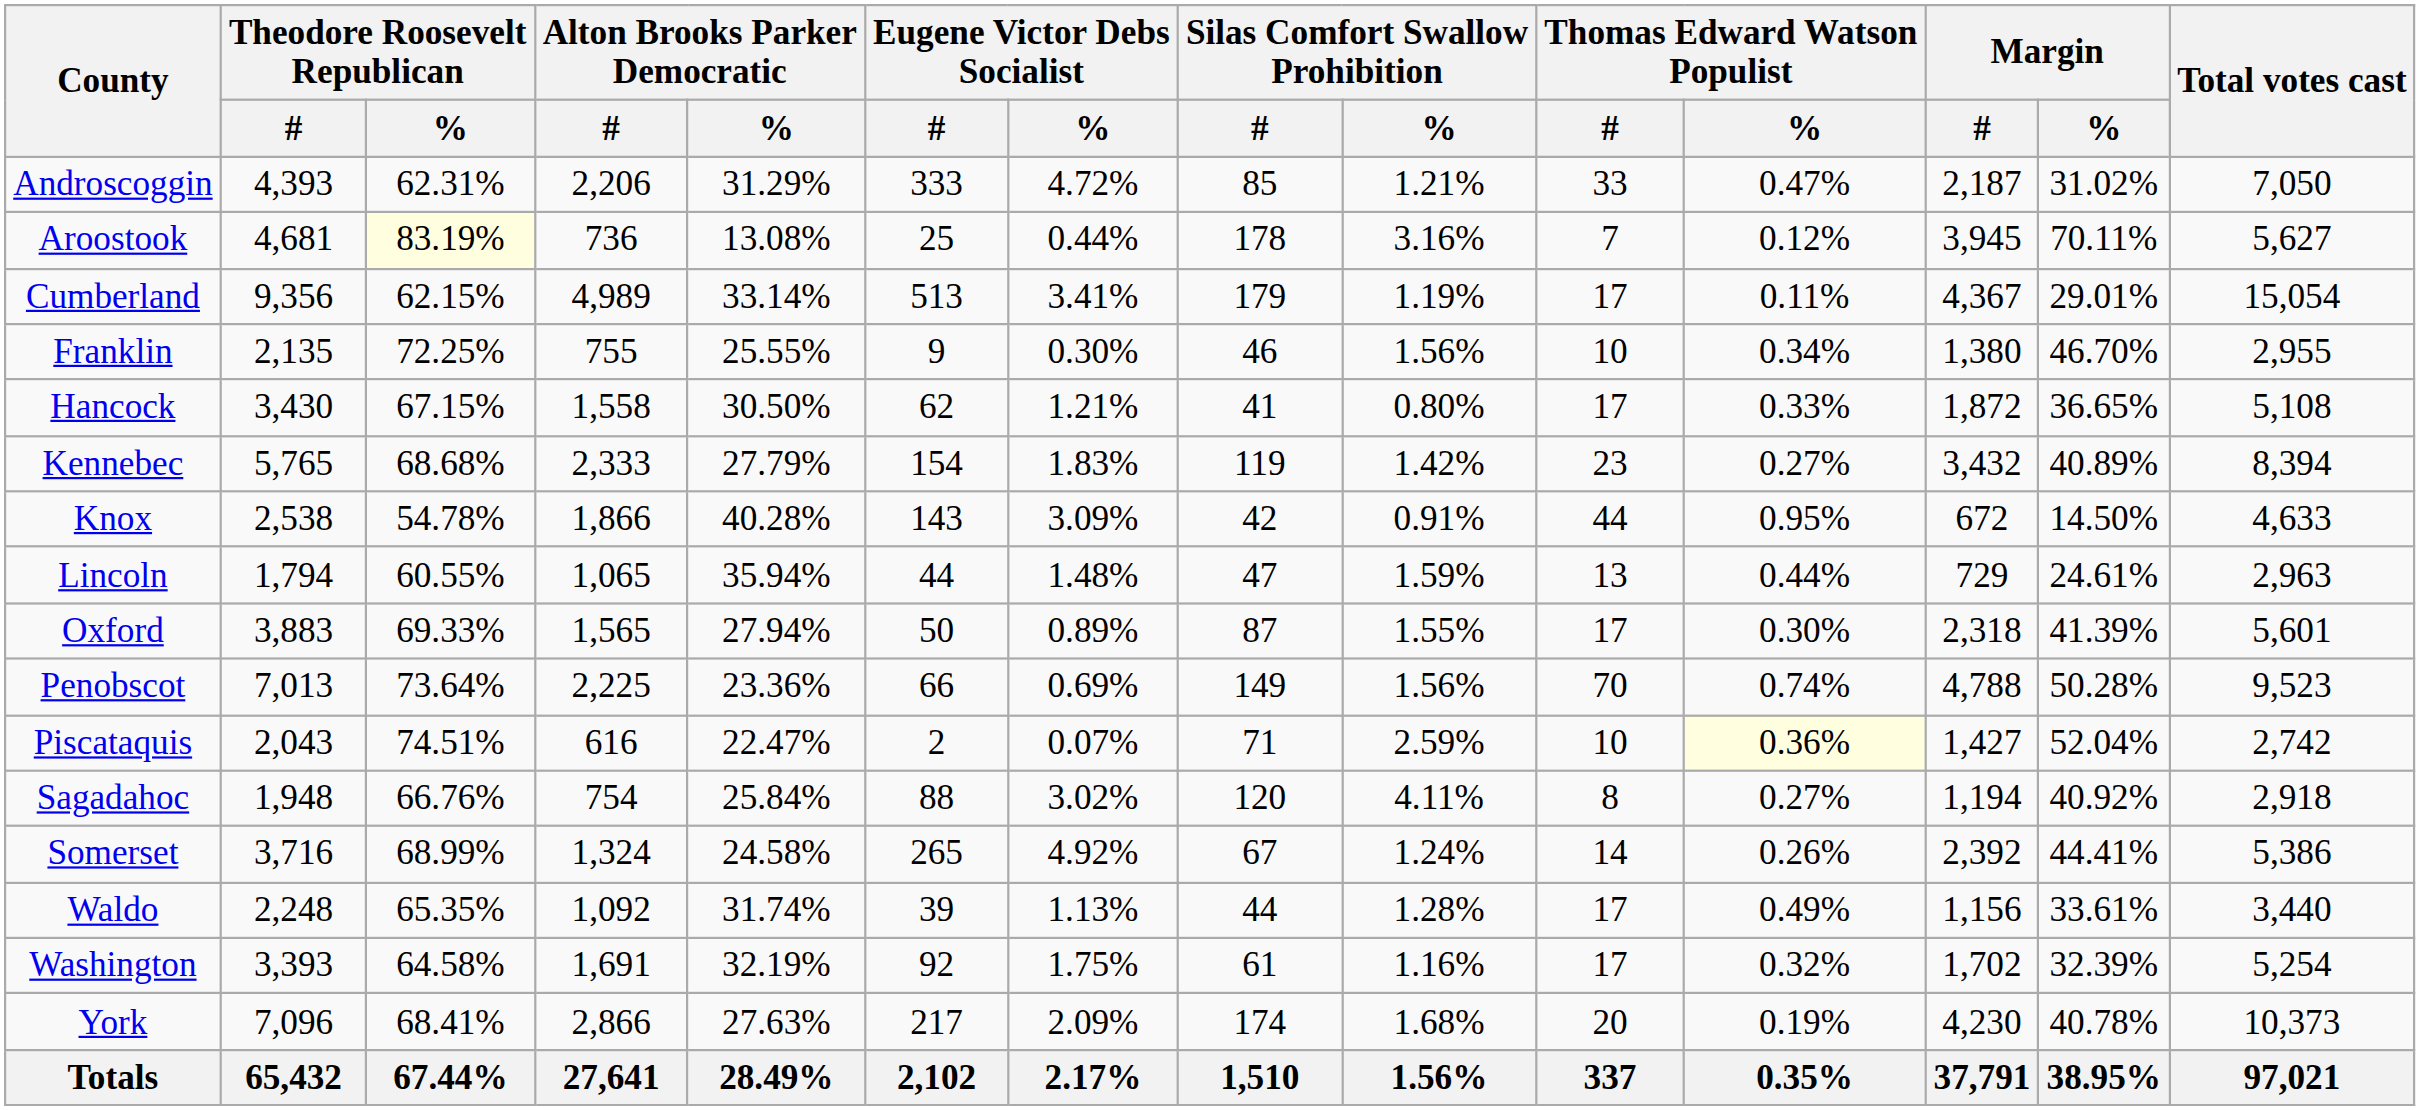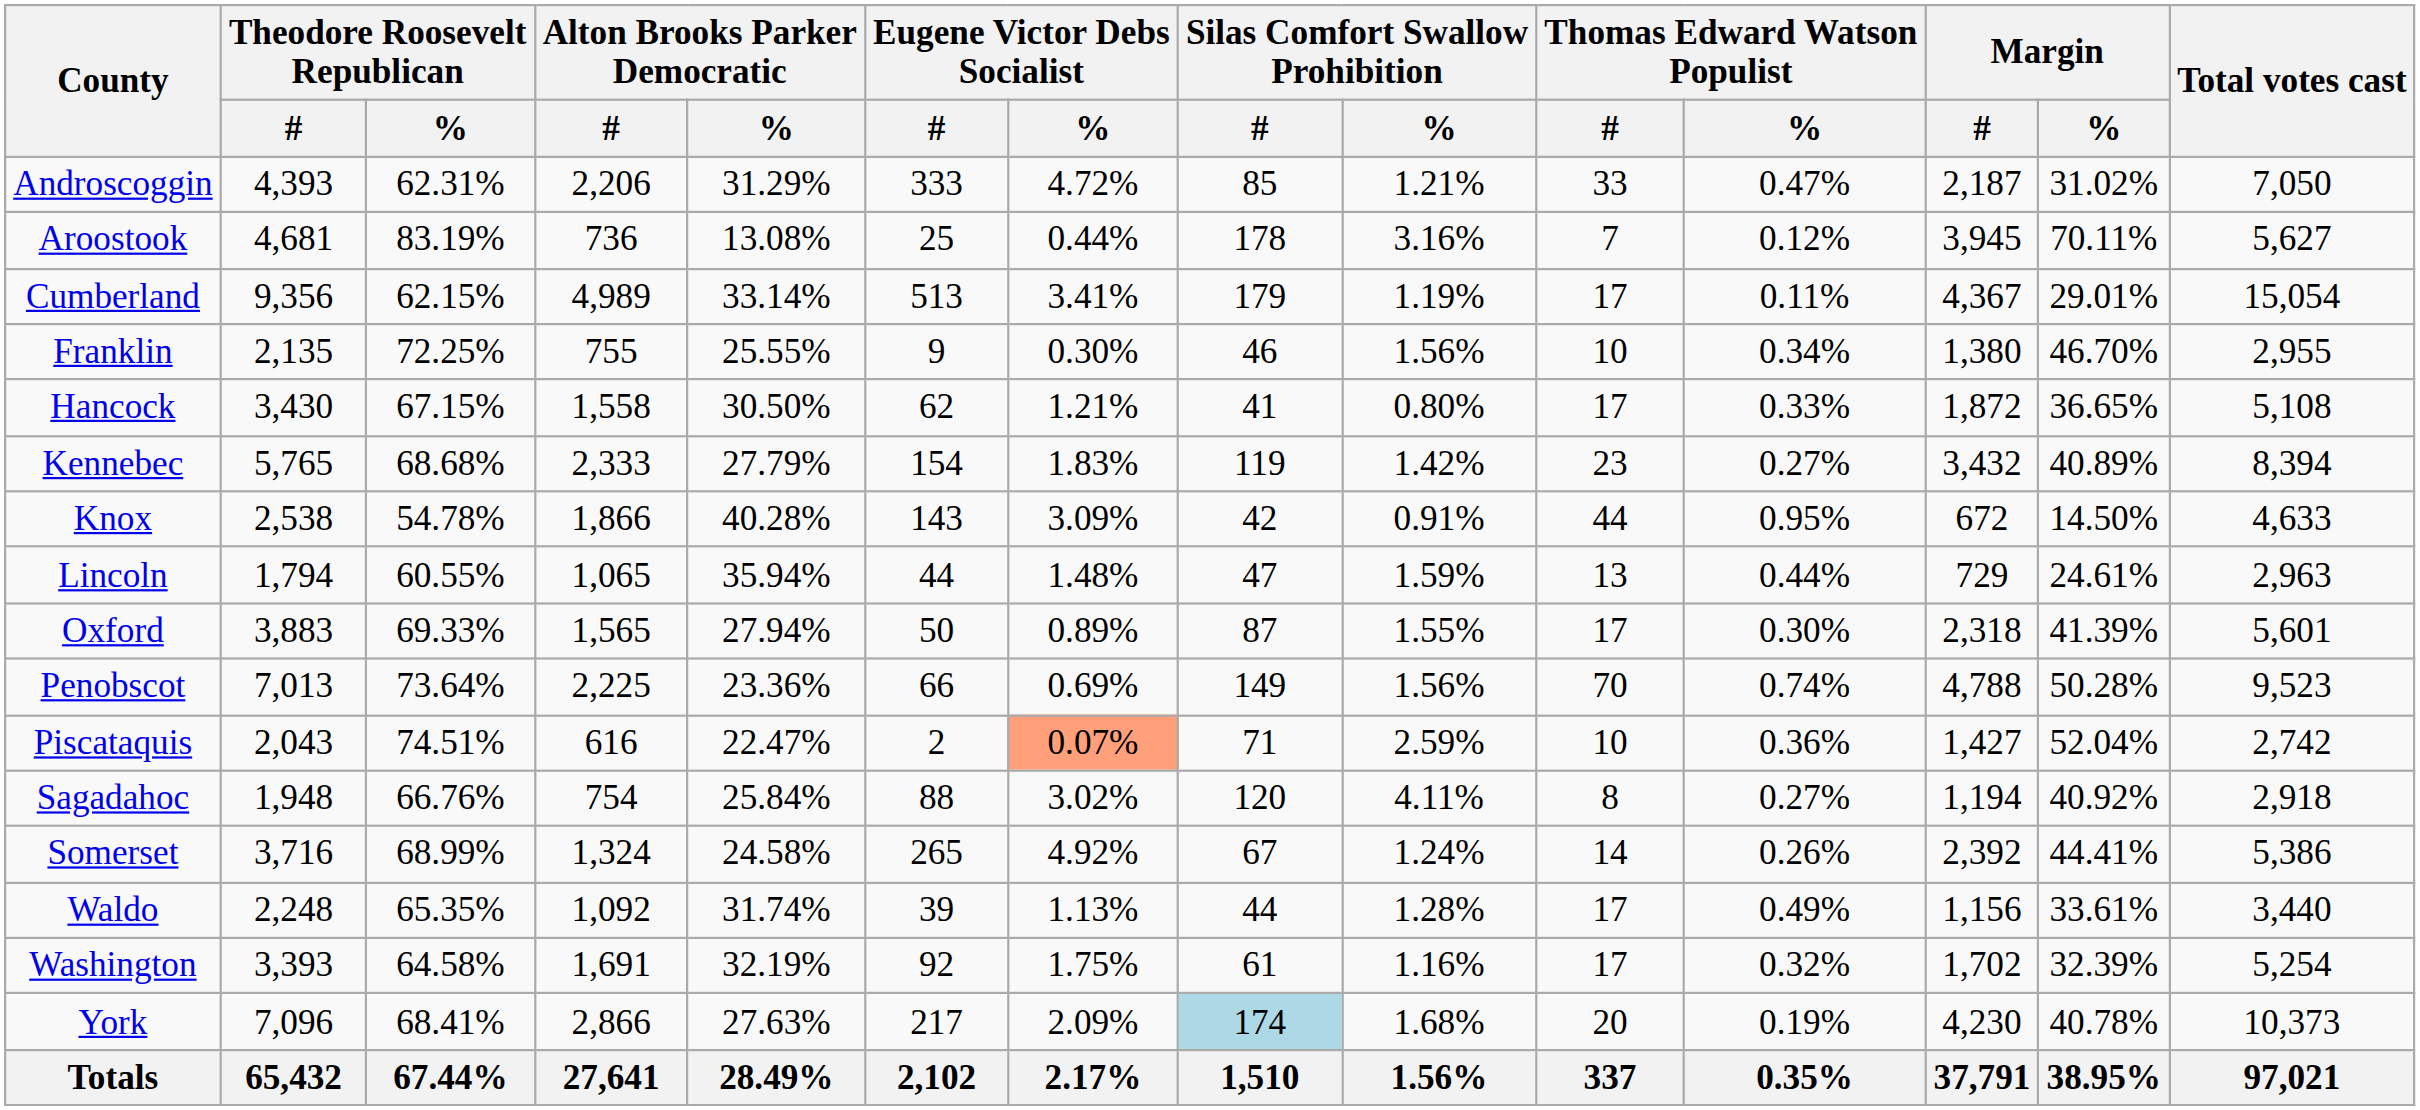(450, 239) lightyellow background -> (450, 239) no background
(1093, 741) no background -> (1093, 741) lightsalmon background
(1805, 741) lightyellow background -> (1805, 741) no background
(1260, 1021) no background -> (1260, 1021) lightblue background
